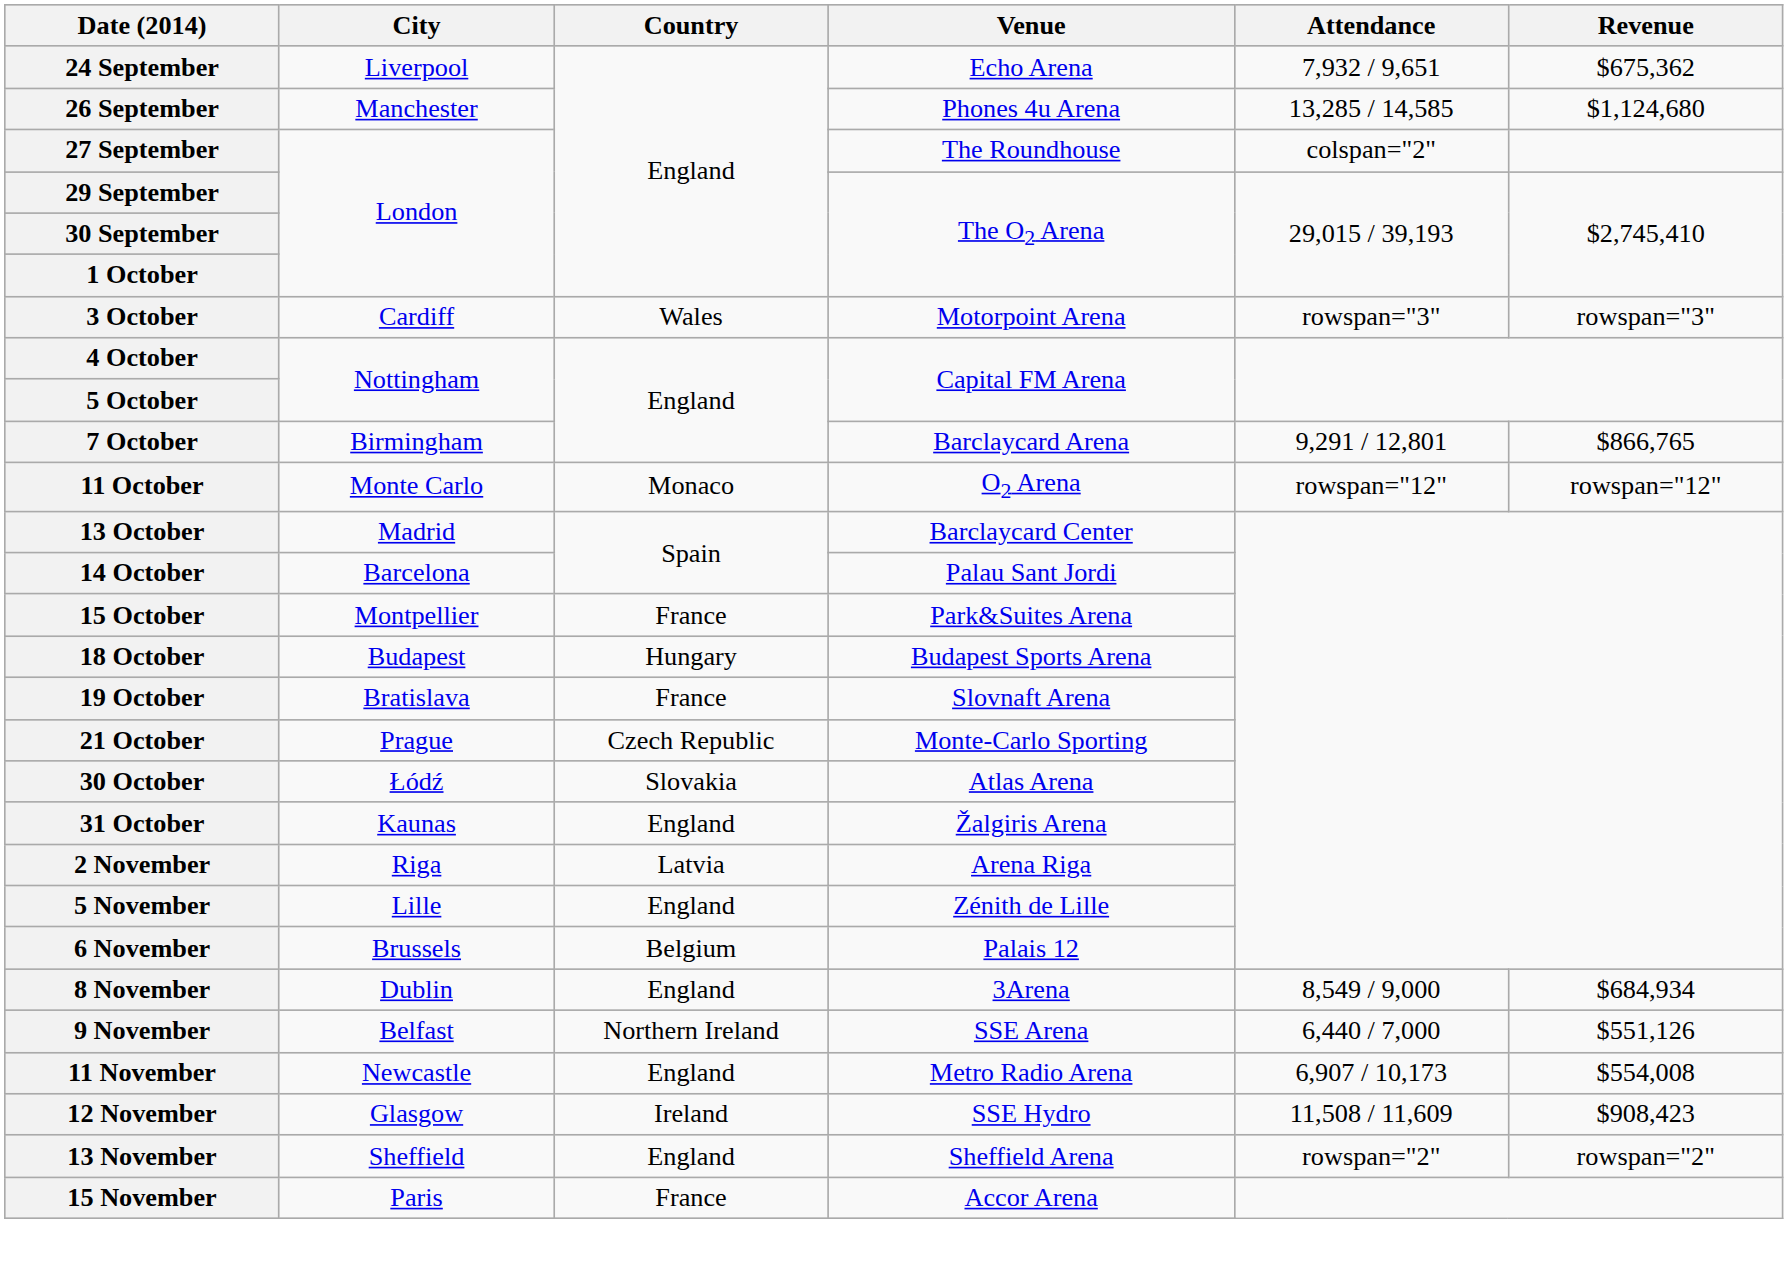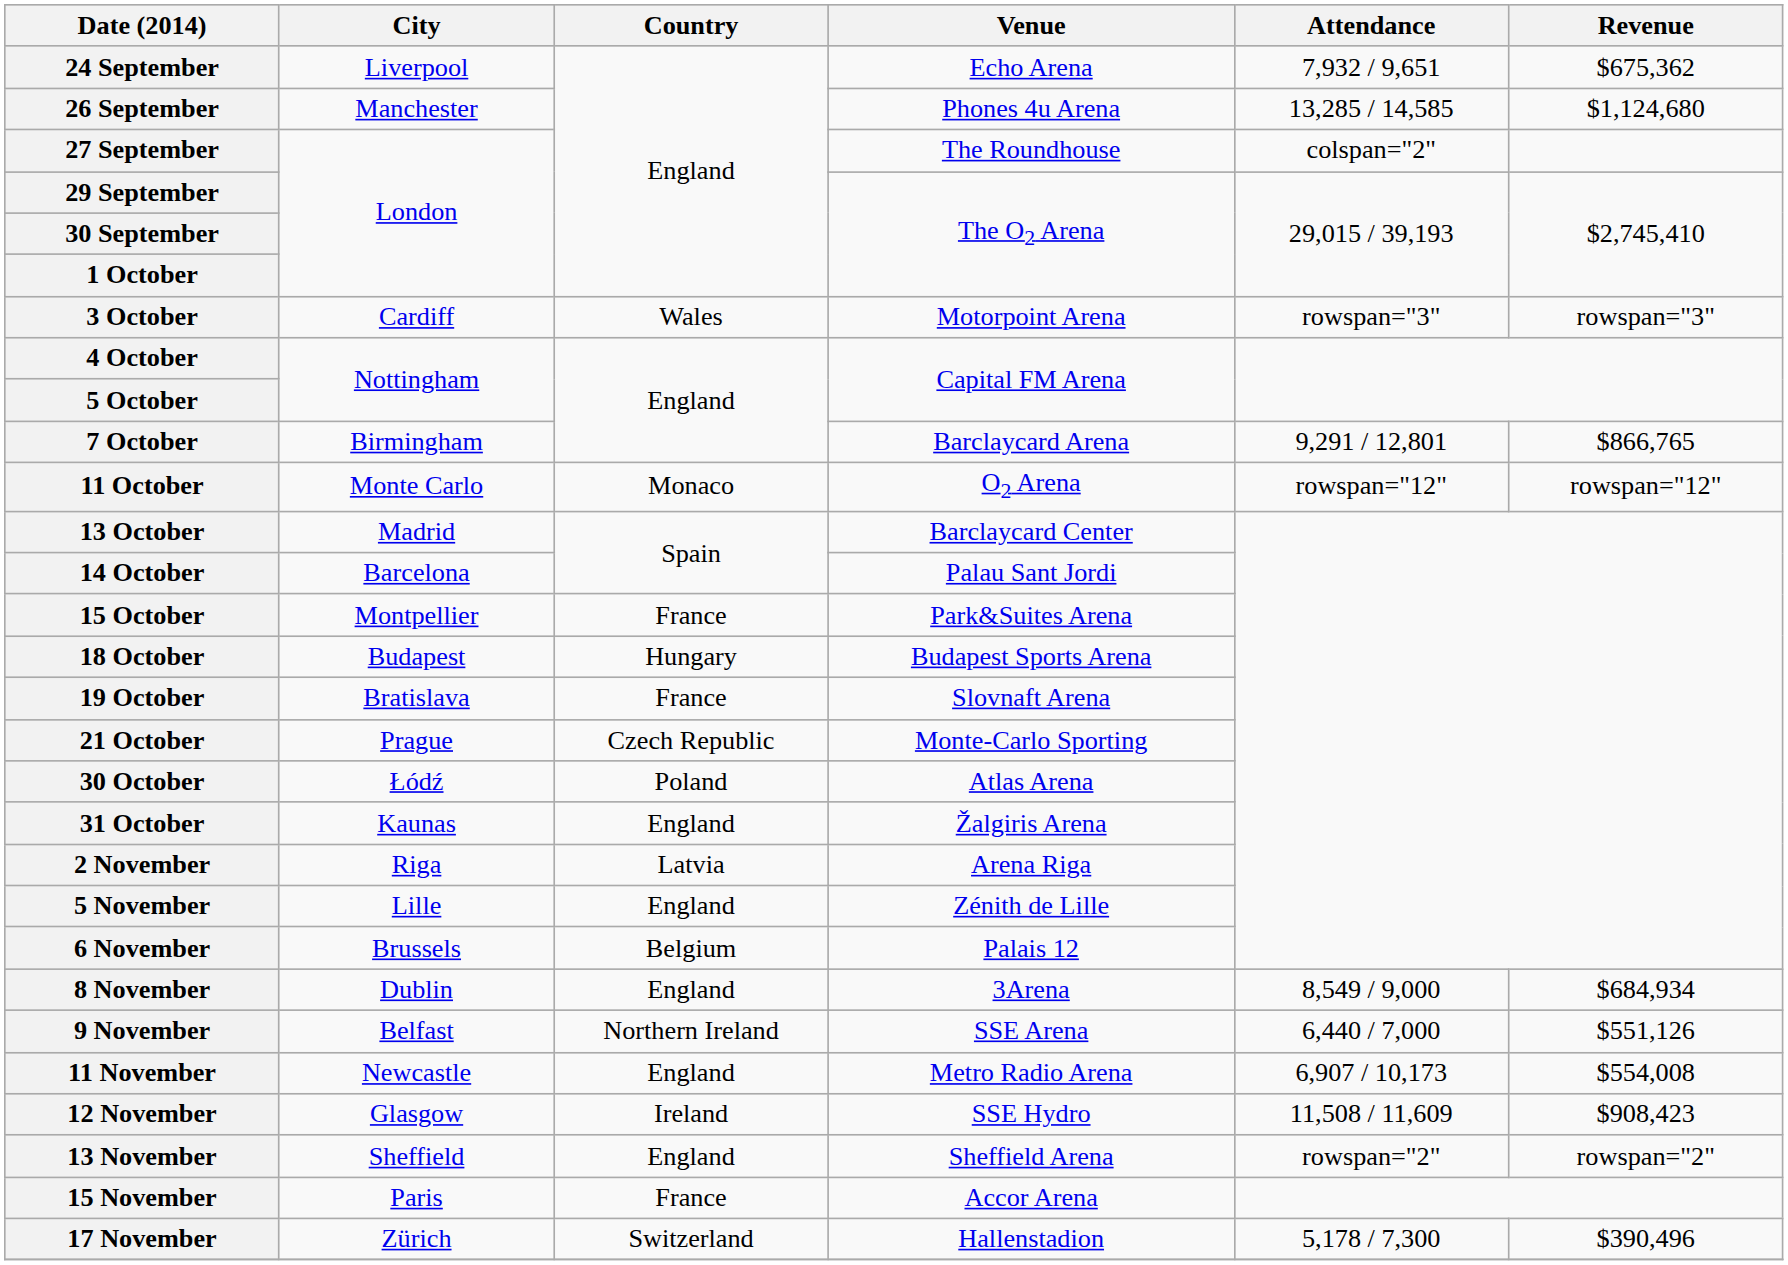(691, 781) Slovakia -> (691, 781) Poland
+ row: (142, 1239)
